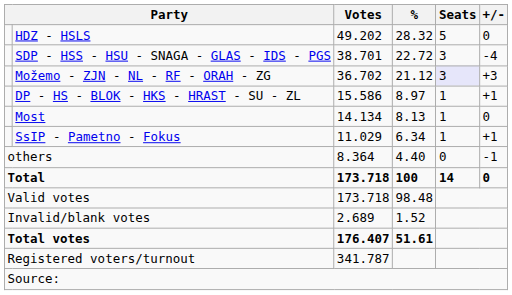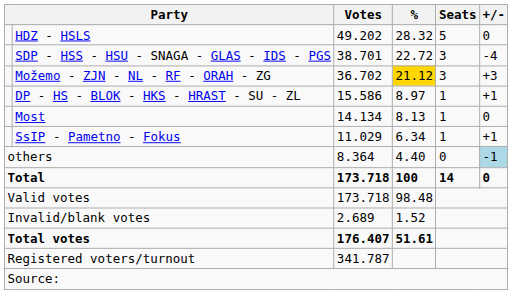(414, 76) no background -> (414, 76) gold background
(443, 76) lavender background -> (443, 76) no background
(490, 157) no background -> (490, 157) lightblue background
